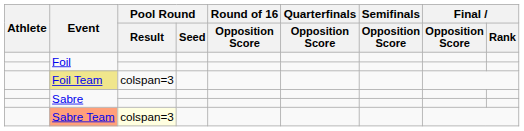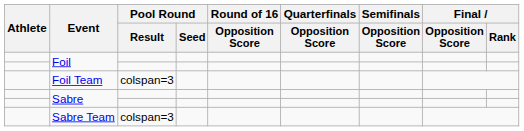(77, 80) khaki background -> (77, 80) no background
(83, 117) lightsalmon background -> (83, 117) no background
(147, 117) lightyellow background -> (147, 117) no background
